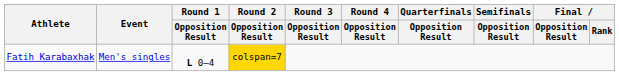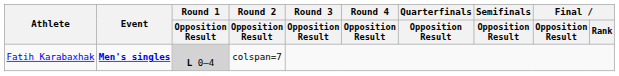(135, 57) normal -> (135, 57) bold
(201, 63) no background -> (201, 63) lightgrey background
(257, 57) gold background -> (257, 57) no background
